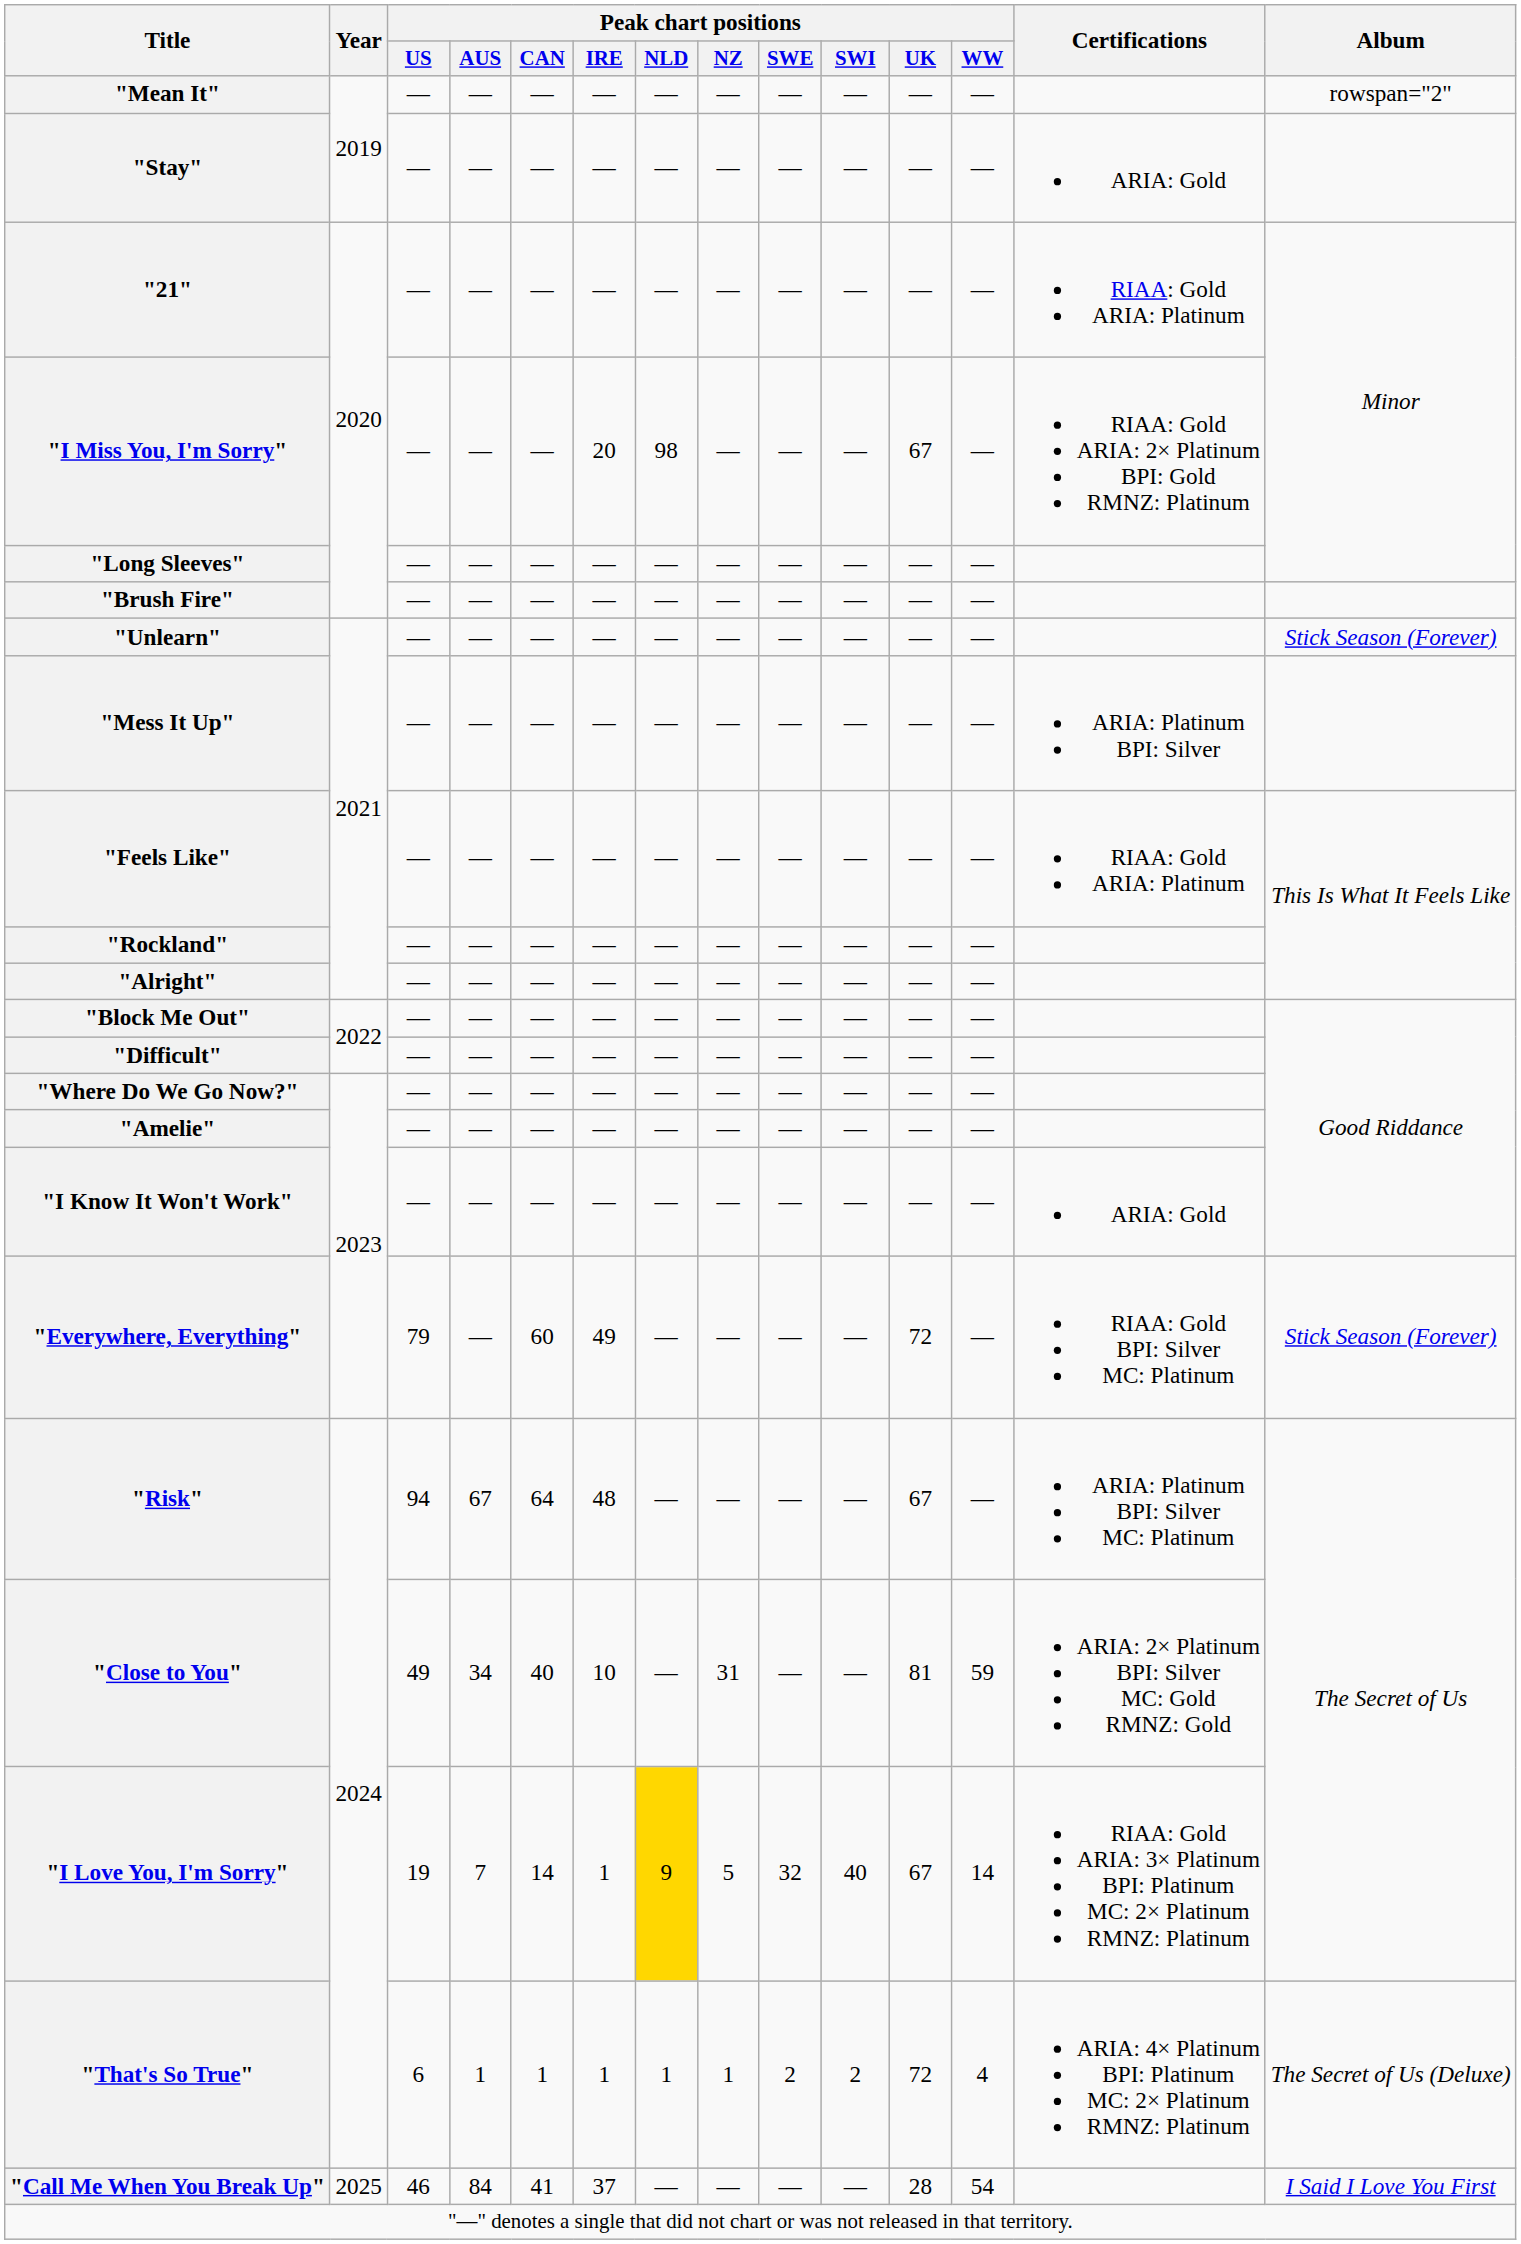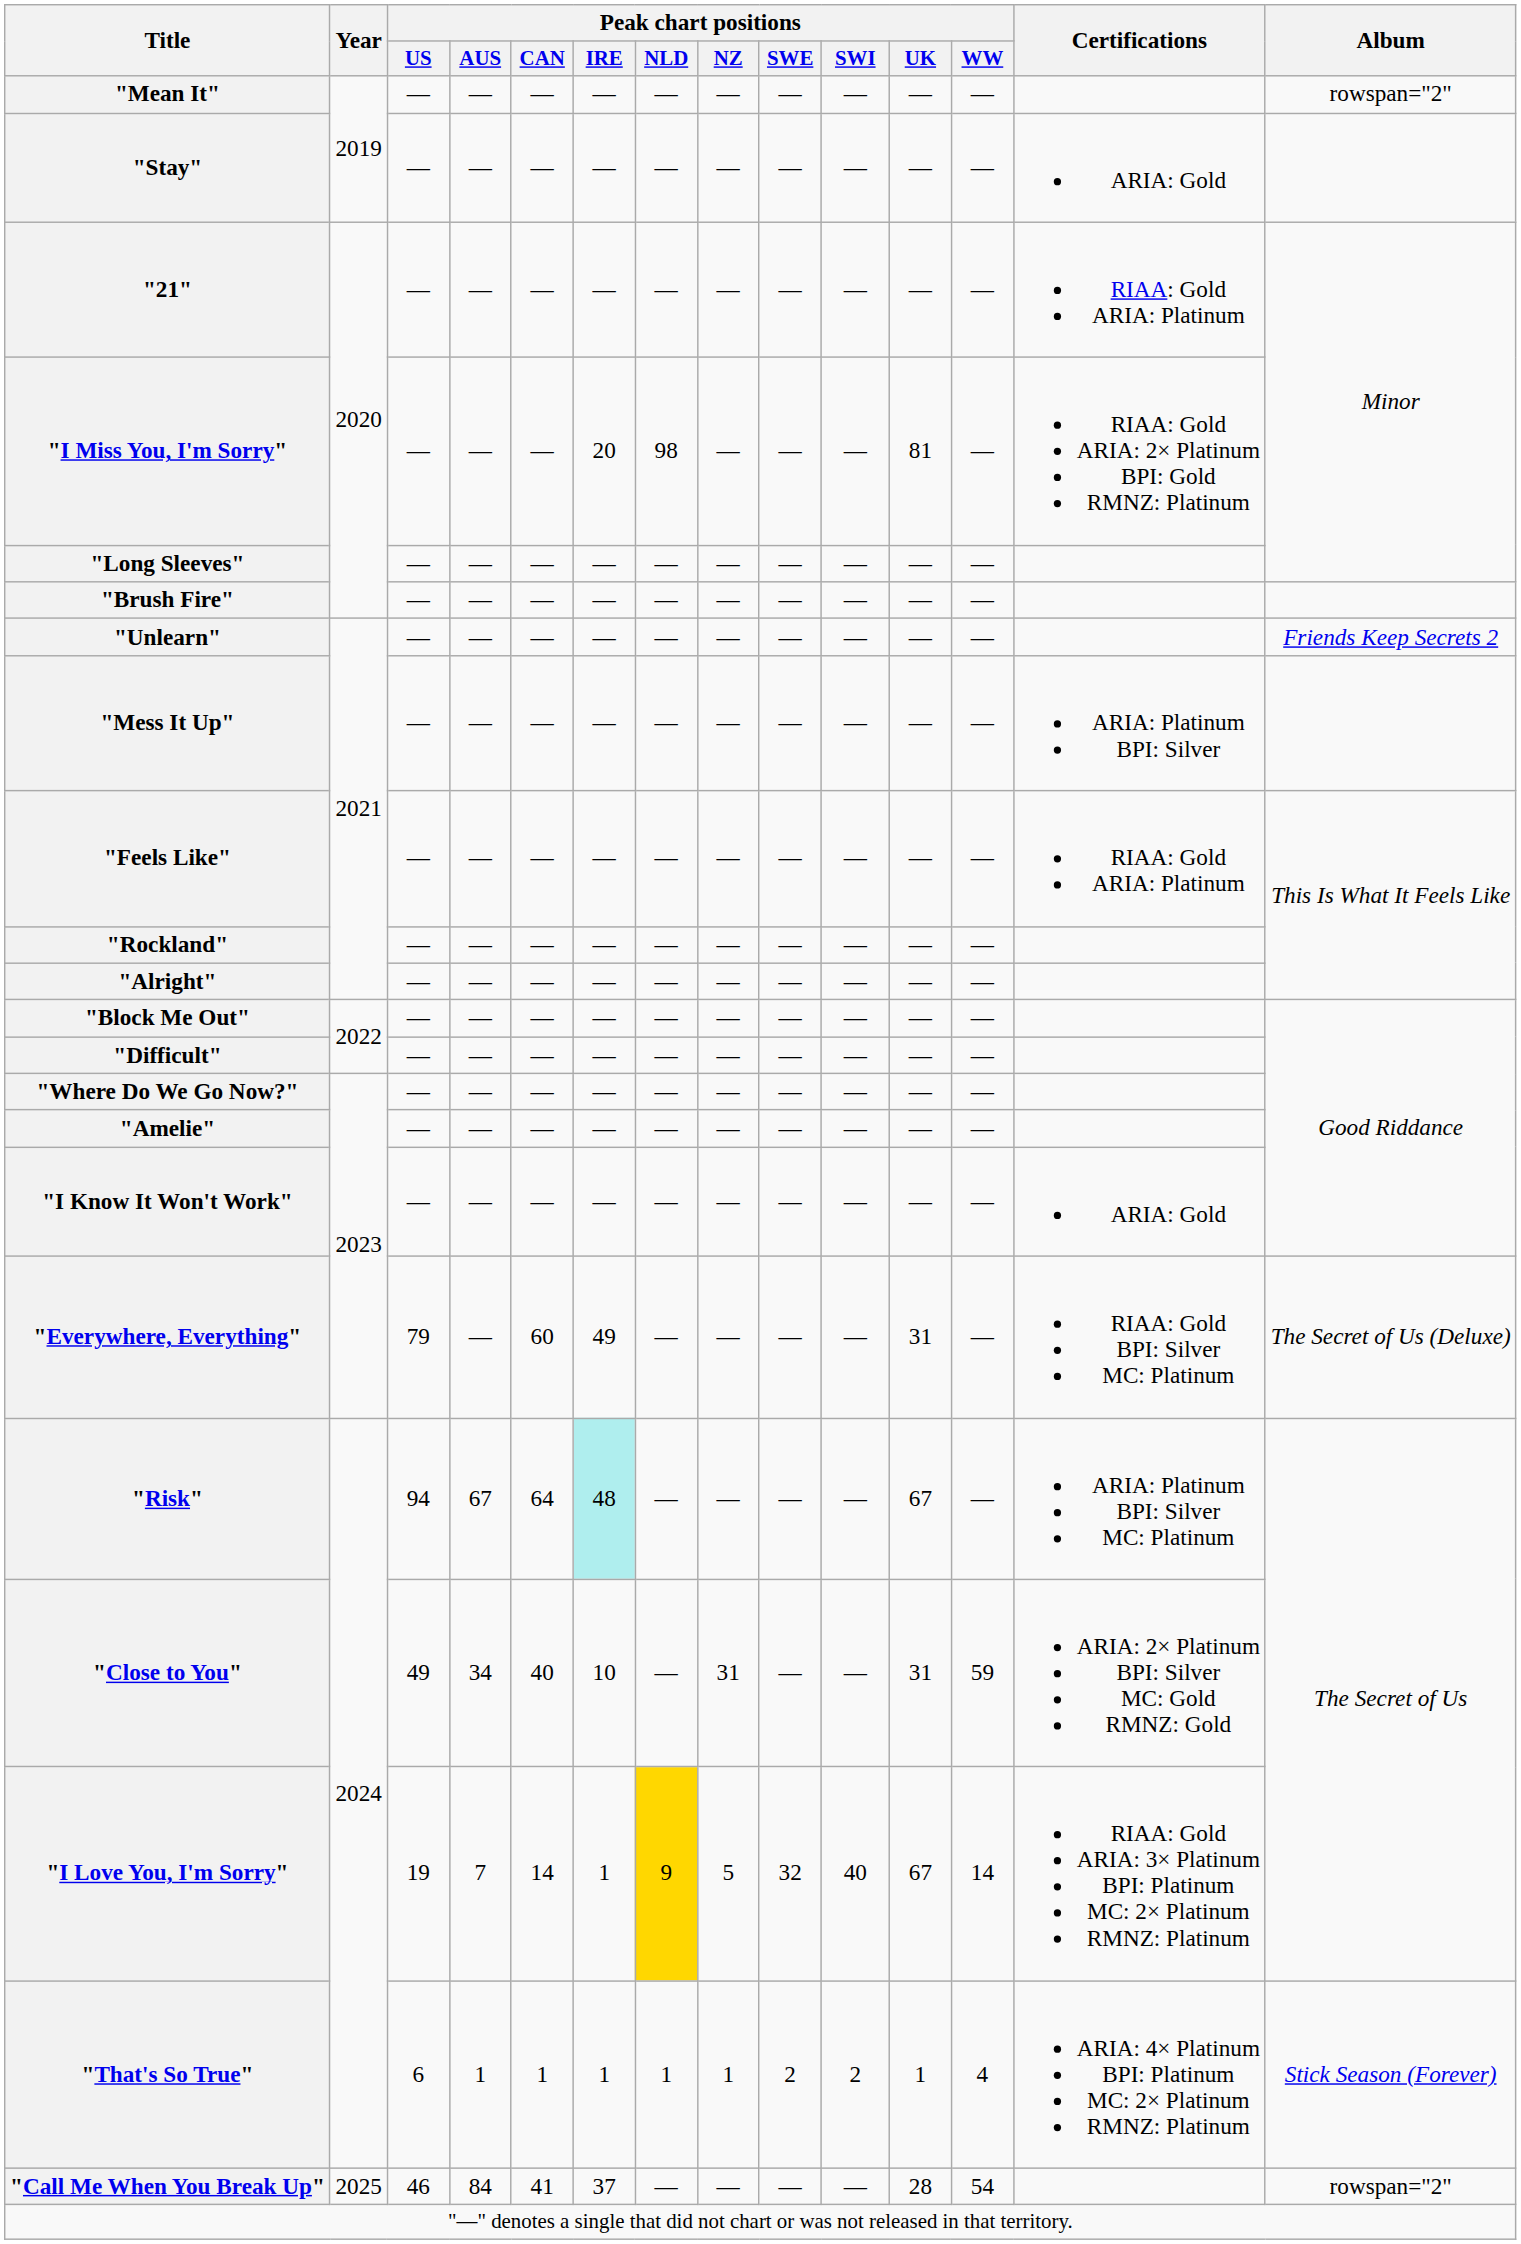(920, 451) 67 -> (920, 451) 81
(1391, 636) Stick Season (Forever) -> (1391, 636) Friends Keep Secrets 2
(920, 1336) 72 -> (920, 1336) 31
(1391, 1336) Stick Season (Forever) -> (1391, 1336) The Secret of Us (Deluxe)
(604, 1498) no background -> (604, 1498) paleturquoise background
(920, 1672) 81 -> (920, 1672) 31
(920, 2074) 72 -> (920, 2074) 1
(1391, 2074) The Secret of Us (Deluxe) -> (1391, 2074) Stick Season (Forever)
(1391, 2186) I Said I Love You First -> (1391, 2186) rowspan="2"
